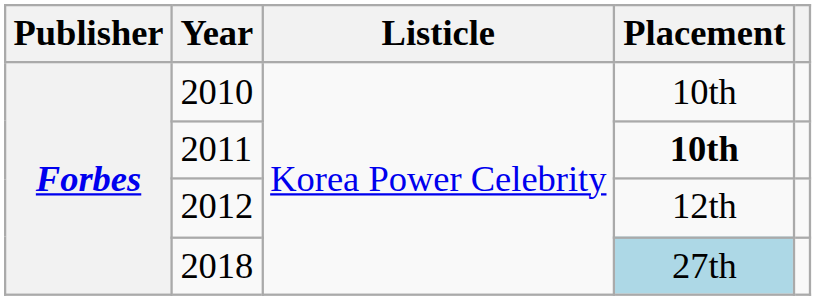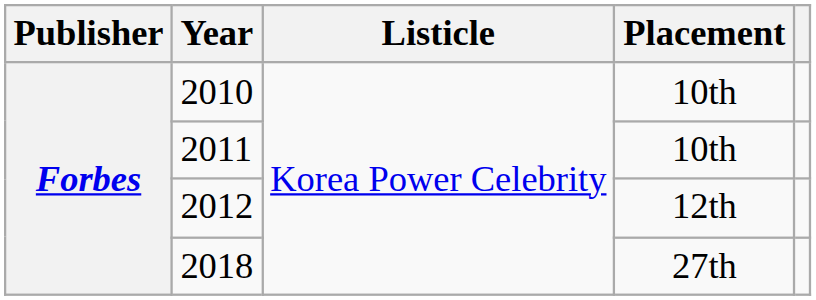(704, 149) bold -> (704, 149) normal
(704, 264) lightblue background -> (704, 264) no background
